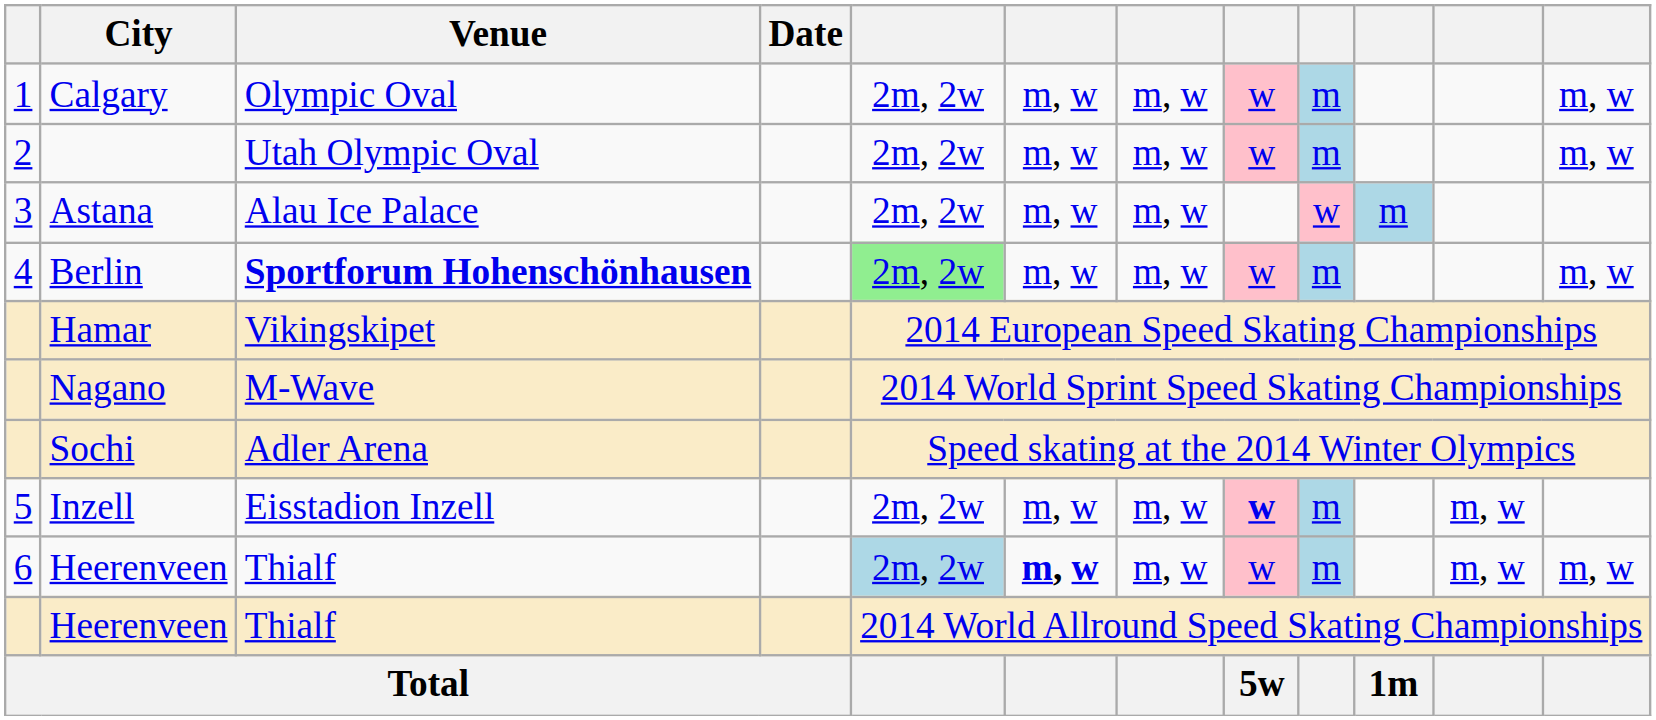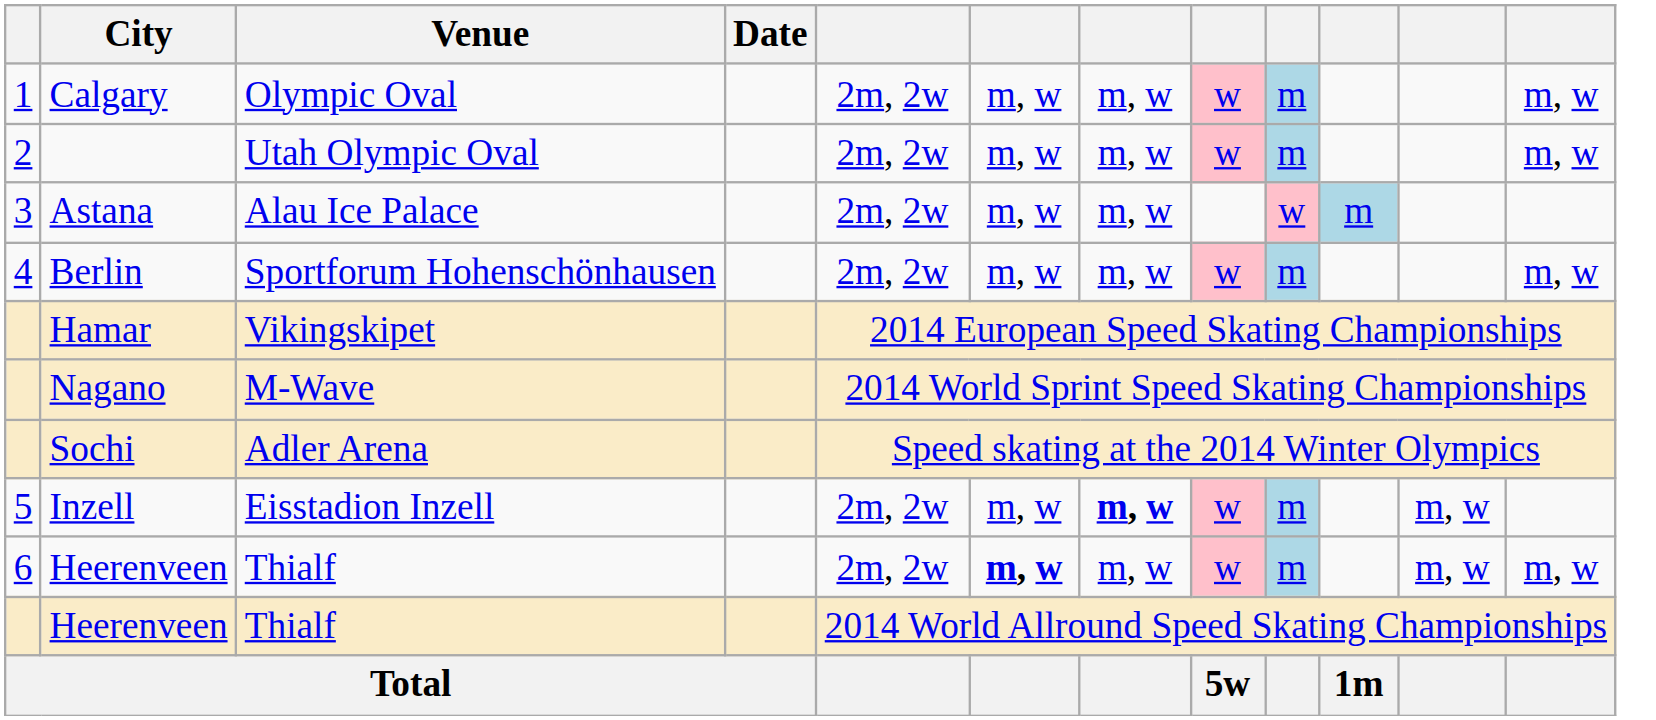(498, 270) bold -> (480, 270) normal
(928, 270) lightgreen background -> (892, 270) no background
(1170, 507) normal -> (1135, 507) bold
(1262, 507) bold -> (1227, 507) normal
(928, 566) lightblue background -> (892, 566) no background
